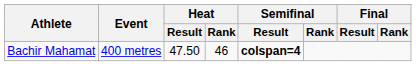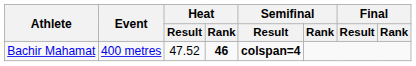(185, 52) 47.50 -> (185, 52) 47.52
(222, 52) normal -> (222, 52) bold
